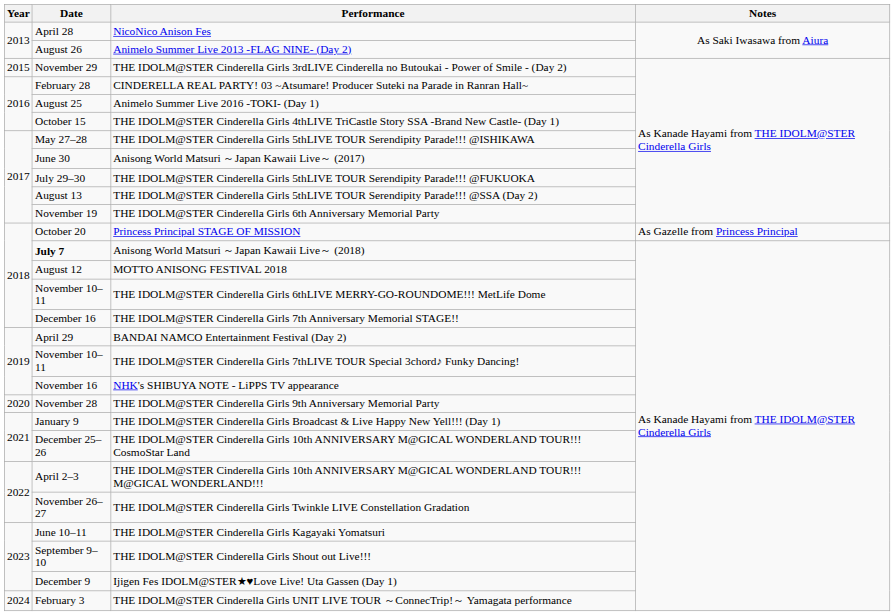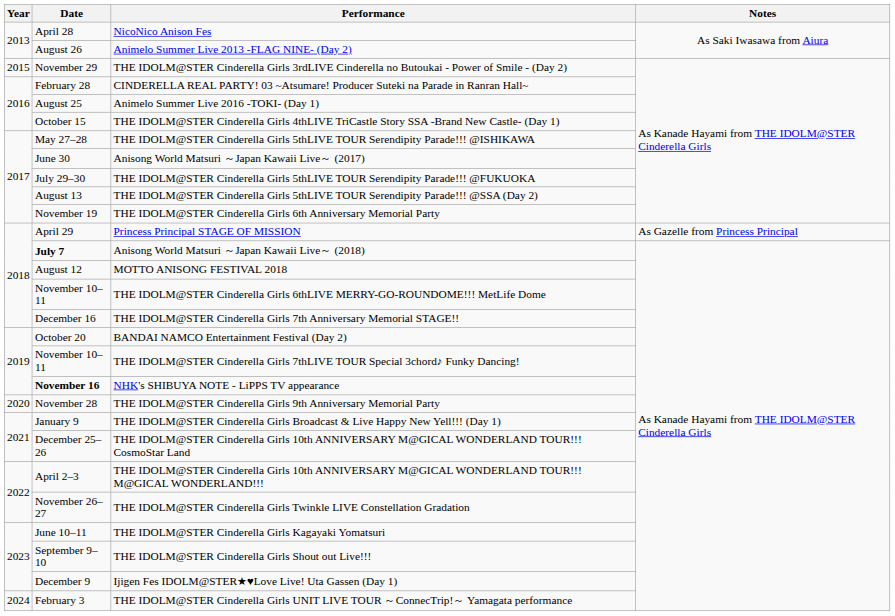(60, 231) October 20 -> (54, 231) April 29
(54, 336) April 29 -> (60, 336) October 20
(66, 385) normal -> (67, 385) bold
